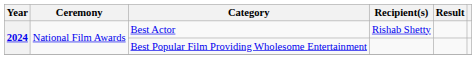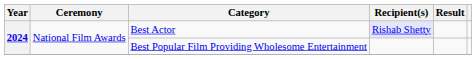(401, 29) no background -> (401, 29) lavender background
